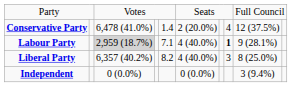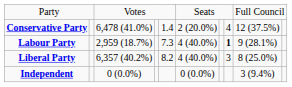(124, 43) lightgrey background -> (124, 43) no background
(167, 43) 7.1 -> (167, 43) 7.3
